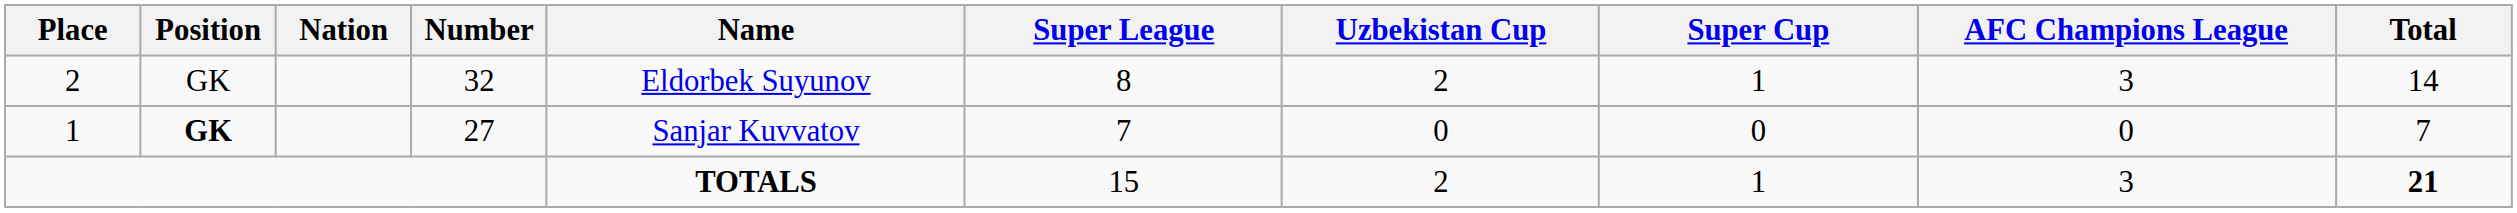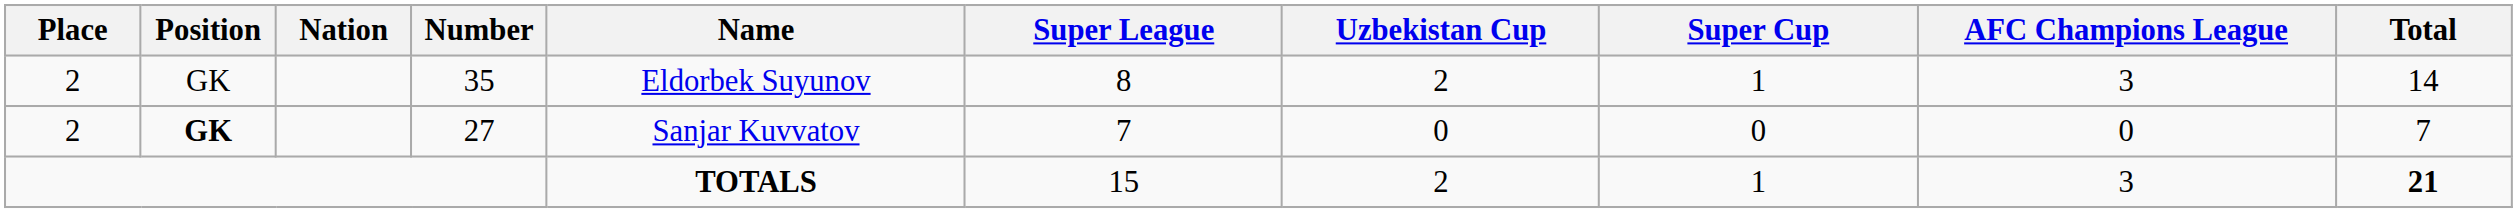(479, 80) 32 -> (479, 80) 35
(73, 131) 1 -> (73, 131) 2
